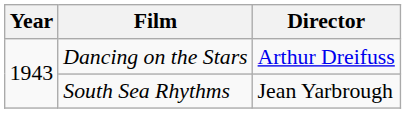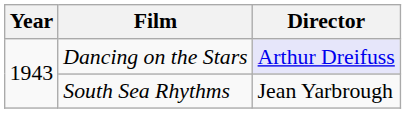(326, 56) no background -> (326, 56) lavender background
